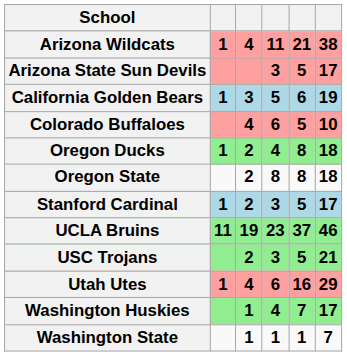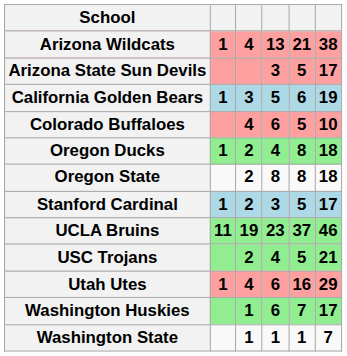(275, 44) 11 -> (275, 44) 13
(275, 257) 3 -> (275, 257) 4
(275, 310) 4 -> (275, 310) 6
